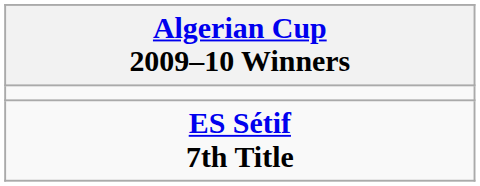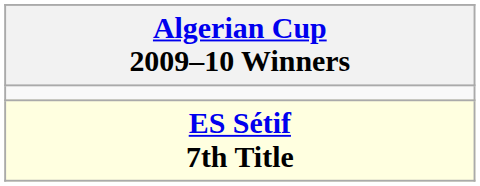(240, 139) no background -> (240, 139) lightyellow background
